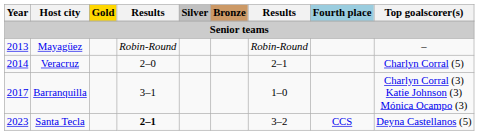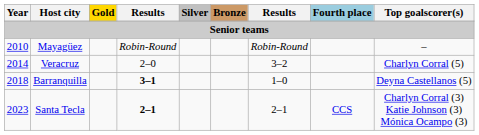(18, 47) 2013 -> (18, 47) 2010
(279, 64) 2–1 -> (279, 64) 3–2
(18, 93) 2017 -> (18, 81) 2018
(148, 93) normal -> (148, 81) bold
(424, 93) Charlyn Corral (3) Katie Johnson (3) Mónica Ocampo (3) -> (424, 81) Deyna Castellanos (5)
(279, 122) 3–2 -> (279, 110) 2–1
(424, 122) Deyna Castellanos (5) -> (424, 110) Charlyn Corral (3) Katie Johnson (3) Mónica Ocampo (3)
